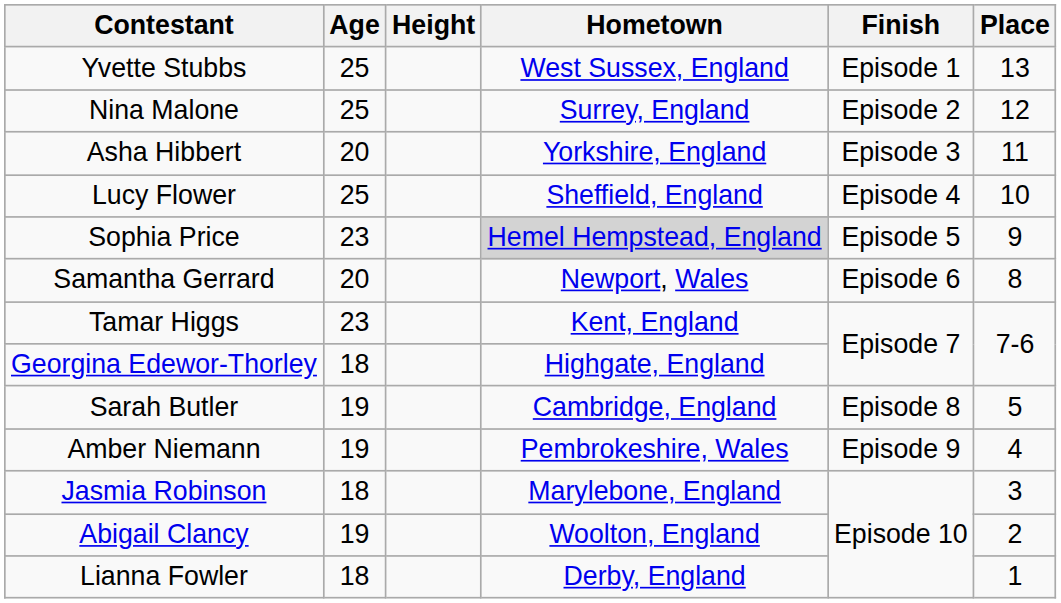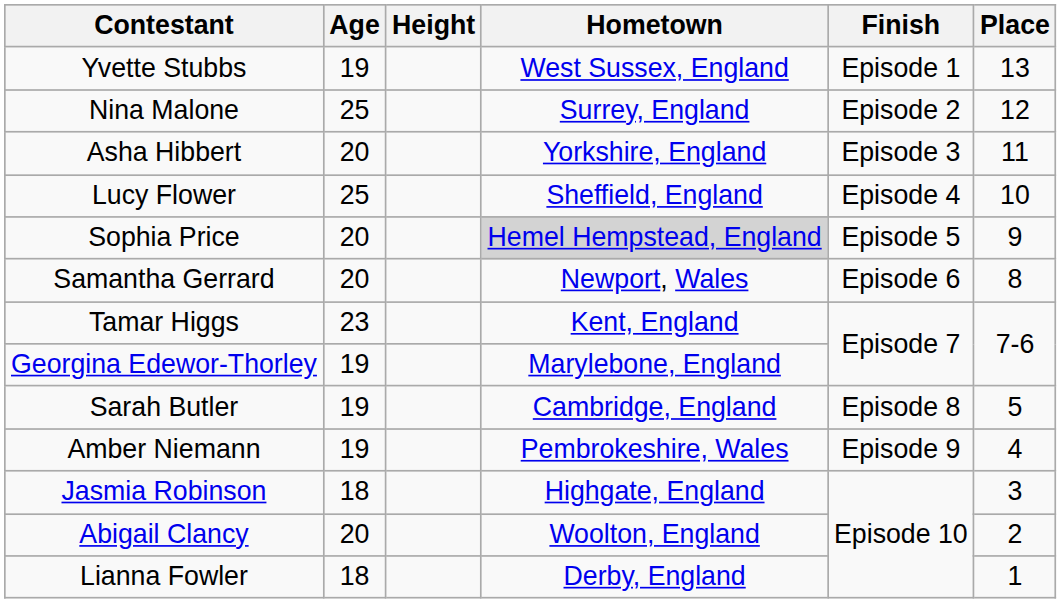(355, 68) 25 -> (355, 68) 19
(355, 237) 23 -> (355, 237) 20
(355, 364) 18 -> (355, 364) 19
(655, 364) Highgate, England -> (655, 364) Marylebone, England
(655, 491) Marylebone, England -> (655, 491) Highgate, England
(355, 534) 19 -> (355, 534) 20
